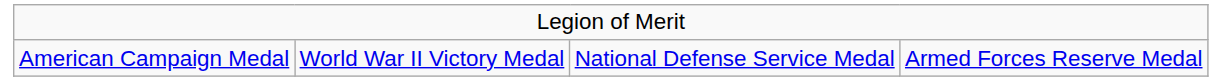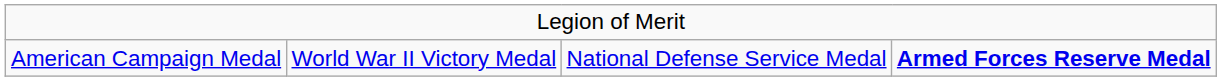(1054, 57) normal -> (1054, 57) bold
